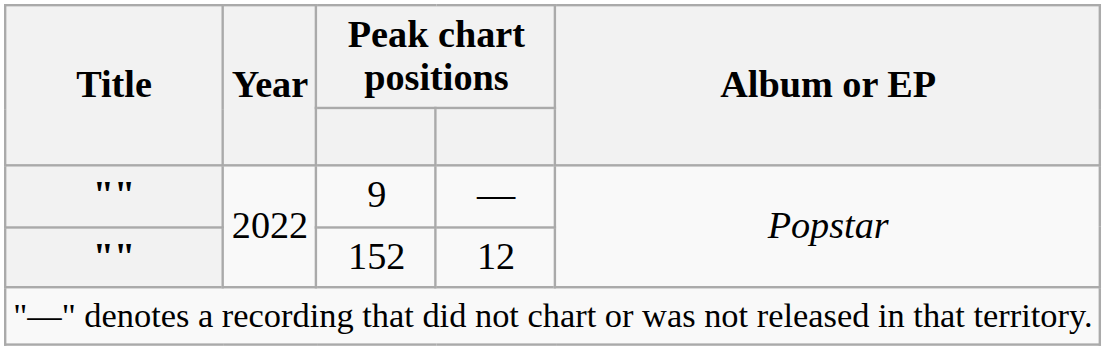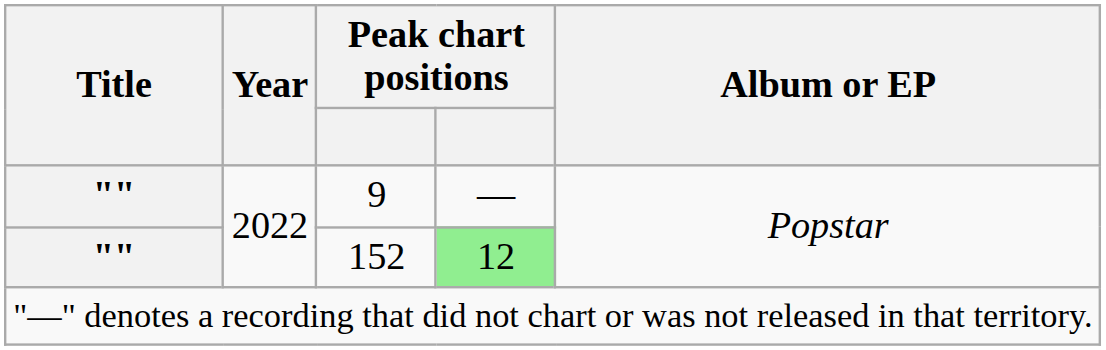(496, 255) no background -> (496, 255) lightgreen background
